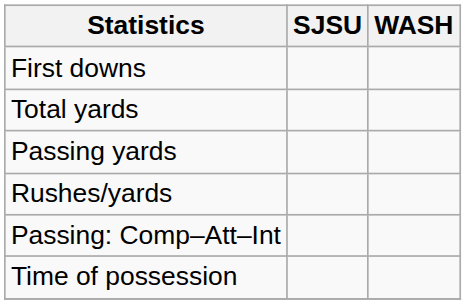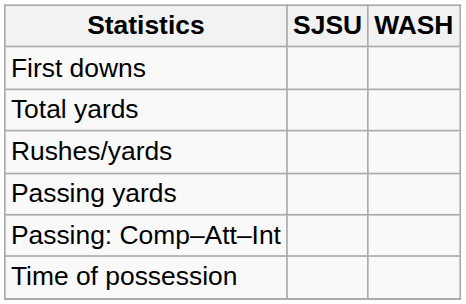rows swapped: (92, 193) <-> (94, 151)
